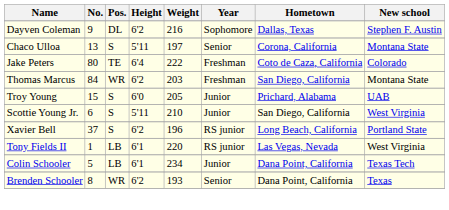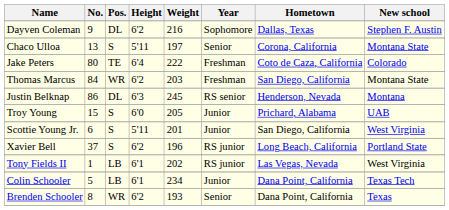+ row: (38, 96)
(175, 113) 210 -> (175, 130) 201
(175, 146) 220 -> (175, 163) 202
